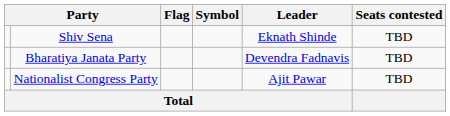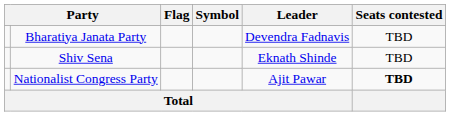rows swapped: (86, 57) <-> (86, 36)
(399, 79) normal -> (399, 79) bold
